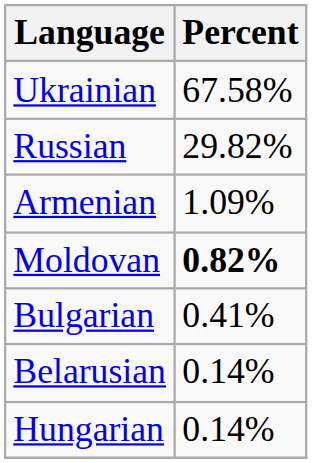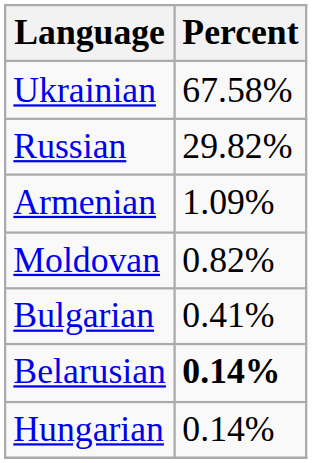(231, 259) bold -> (228, 259) normal
(228, 372) normal -> (231, 372) bold
